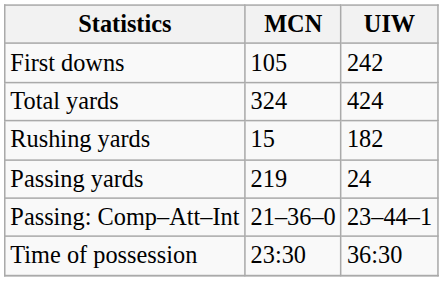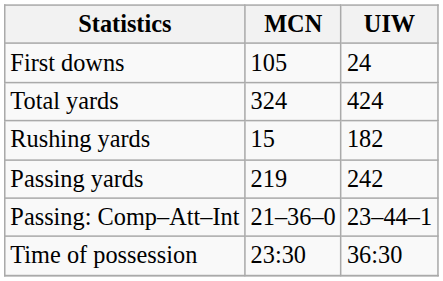(365, 62) 242 -> (359, 62) 24
(359, 178) 24 -> (365, 178) 242
